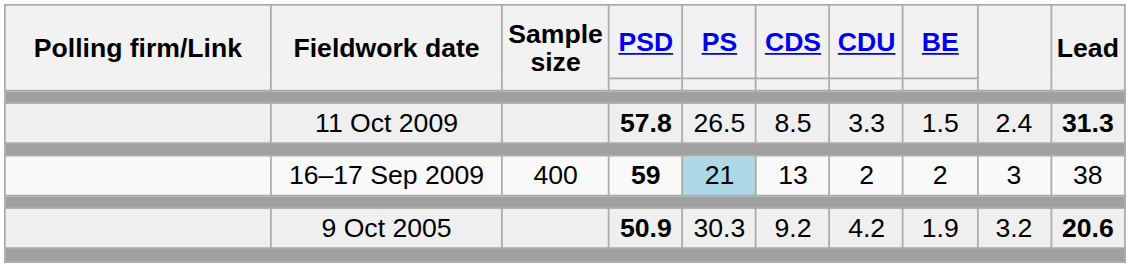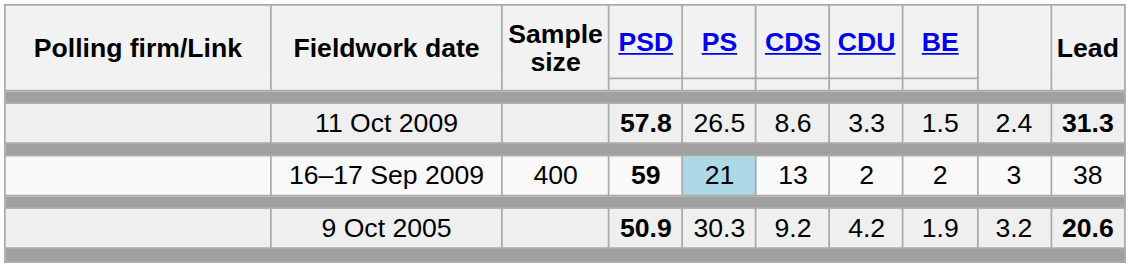(793, 123) 8.5 -> (793, 123) 8.6
